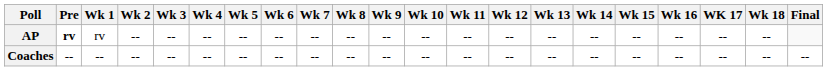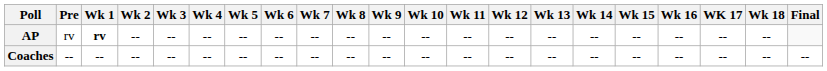(69, 35) bold -> (69, 35) normal
(100, 35) normal -> (100, 35) bold
